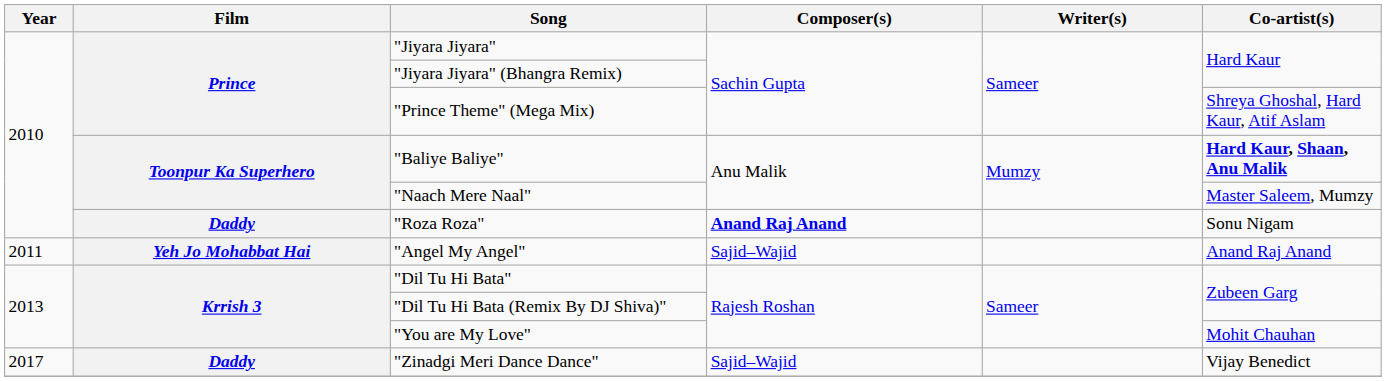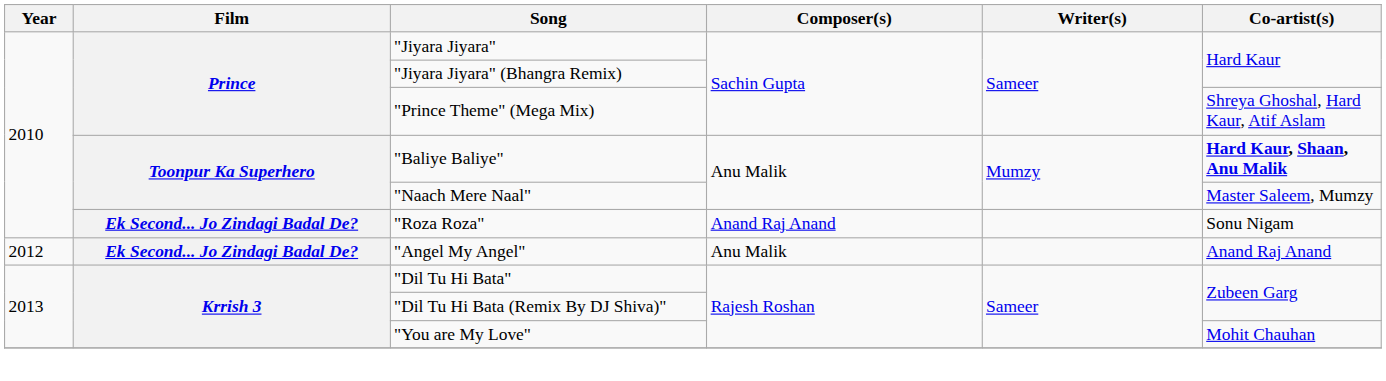(232, 223) Daddy -> (232, 223) Ek Second... Jo Zindagi Badal De?
(778, 223) bold -> (773, 223) normal
(26, 251) 2011 -> (26, 251) 2012
(232, 251) Yeh Jo Mohabbat Hai -> (232, 251) Ek Second... Jo Zindagi Badal De?
(754, 251) Sajid–Wajid -> (749, 251) Anu Malik
- row: (496, 361)
